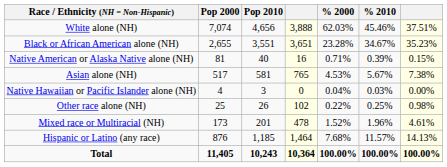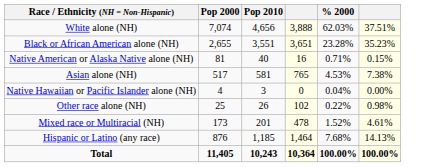- column: (380, 12)
